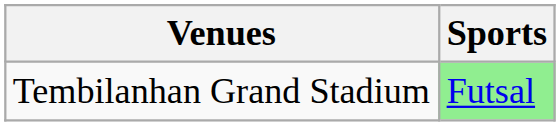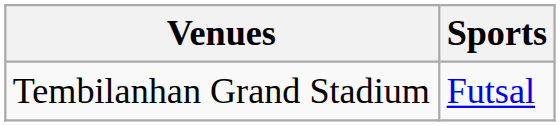(491, 90) lightgreen background -> (491, 90) no background
